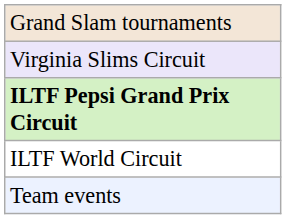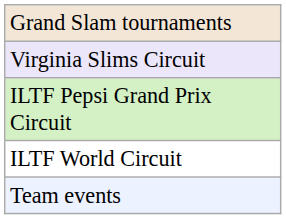(120, 109) bold -> (111, 109) normal
